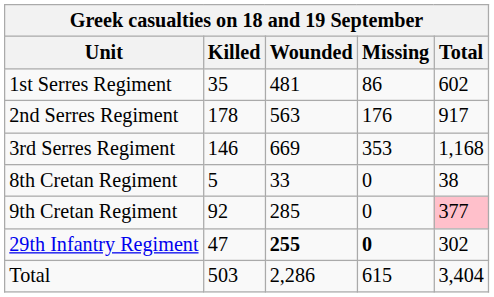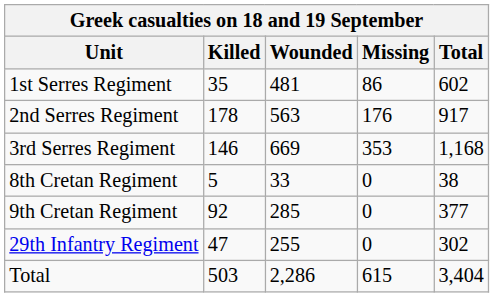(454, 212) pink background -> (454, 212) no background
(285, 244) bold -> (285, 244) normal
(367, 244) bold -> (367, 244) normal
